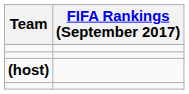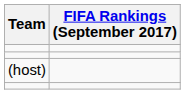(29, 70) bold -> (27, 70) normal
